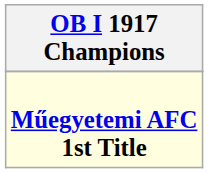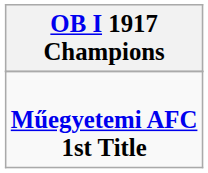(104, 133) lightyellow background -> (104, 133) no background
